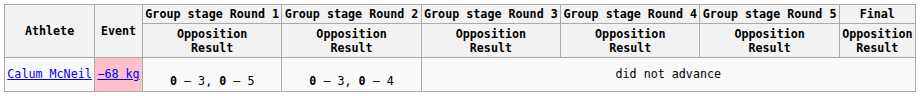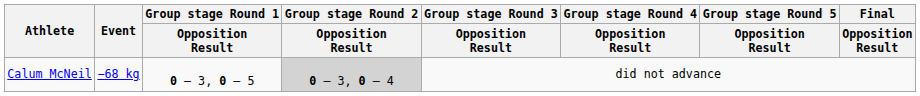(119, 74) pink background -> (119, 74) no background
(352, 81) no background -> (352, 81) lightgrey background
